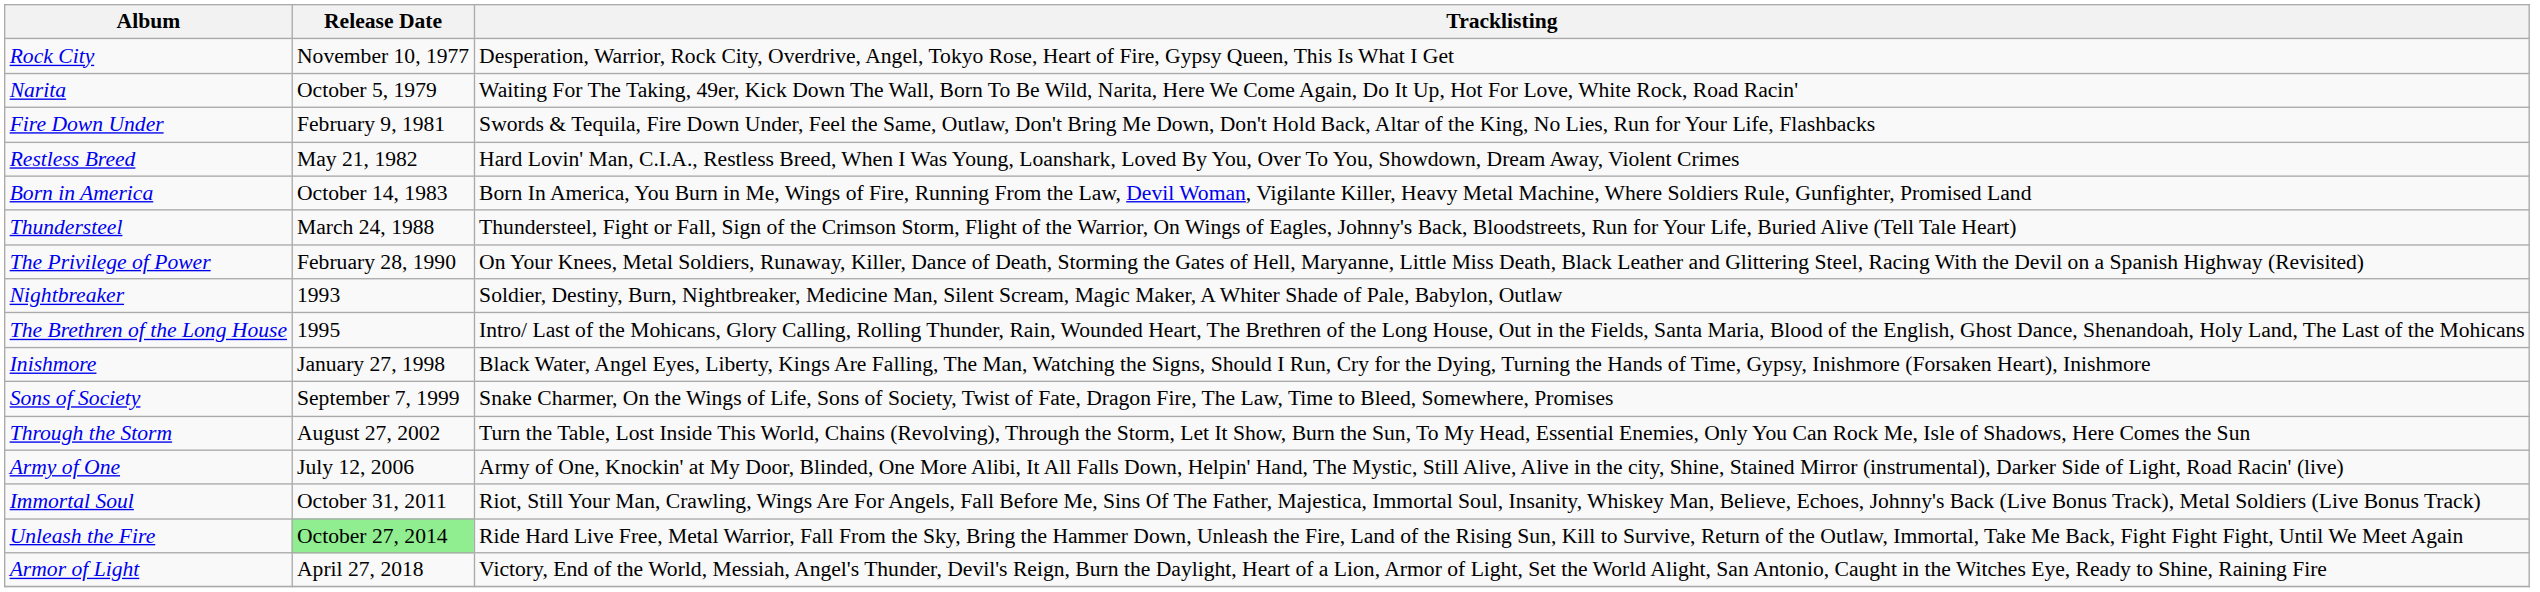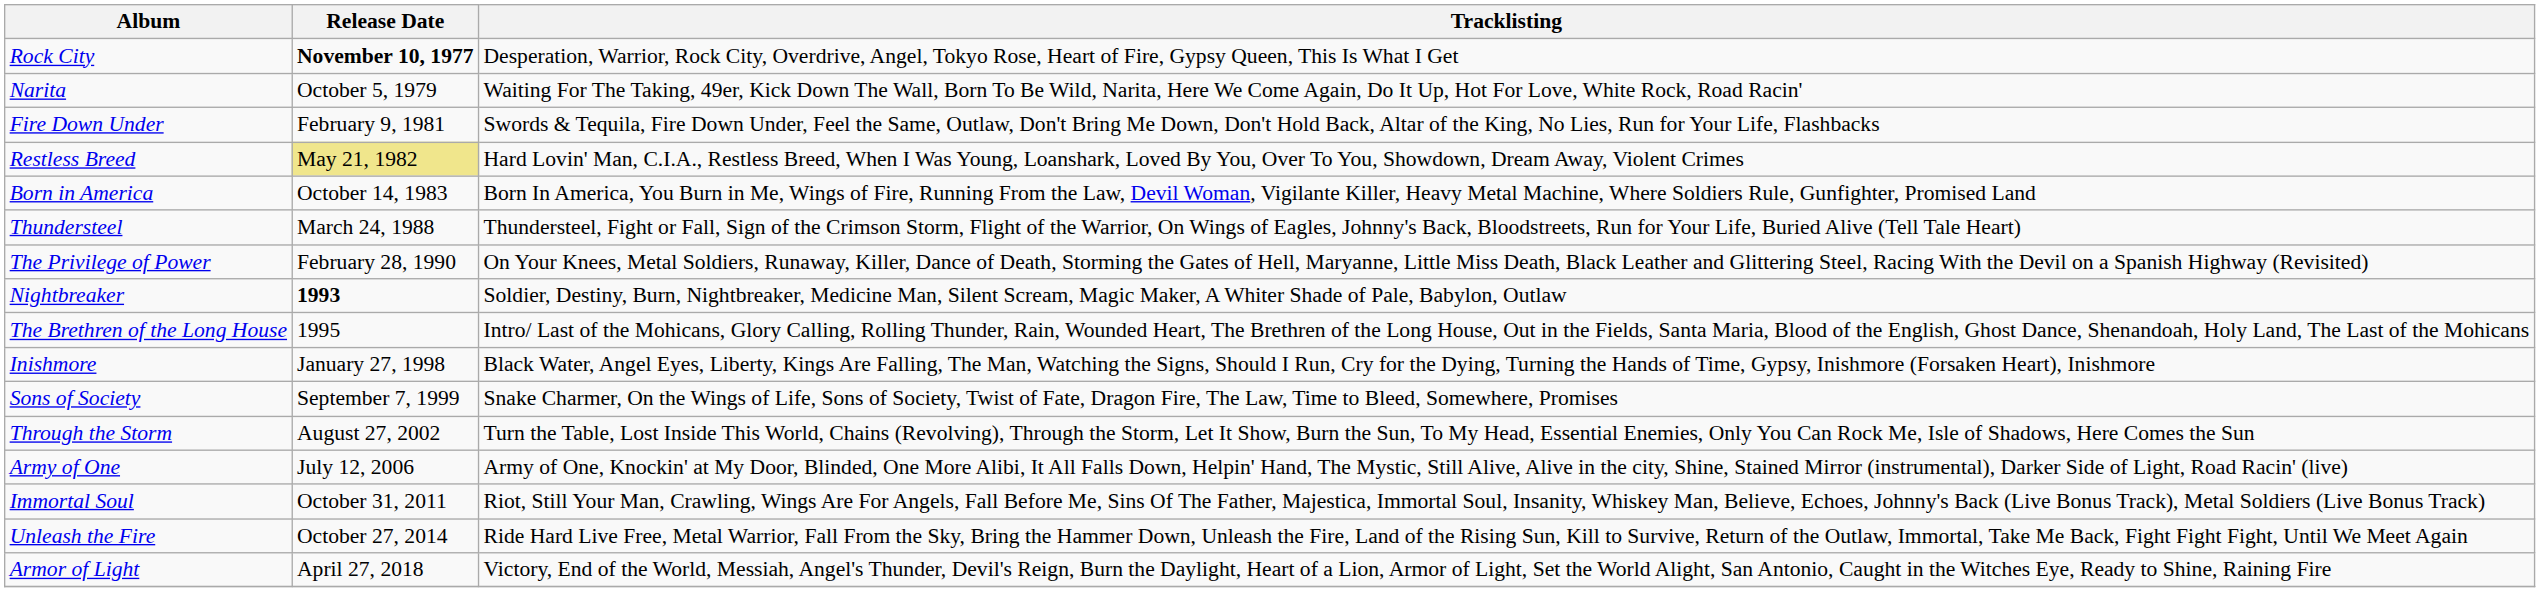(383, 55) normal -> (385, 55) bold
(357, 158) no background -> (357, 158) khaki background
(319, 295) normal -> (319, 295) bold
(372, 535) lightgreen background -> (372, 535) no background
